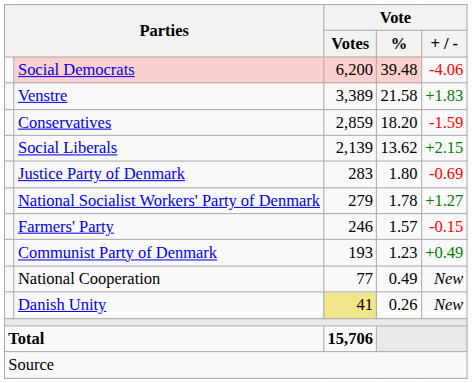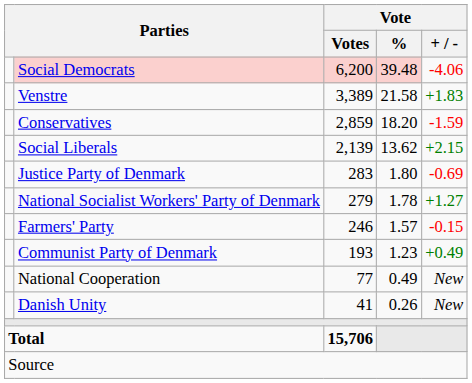(365, 305) khaki background -> (365, 305) no background
